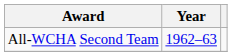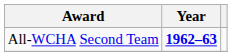(191, 39) normal -> (191, 39) bold
